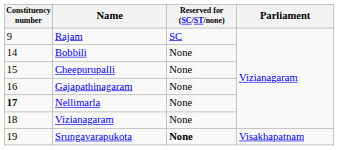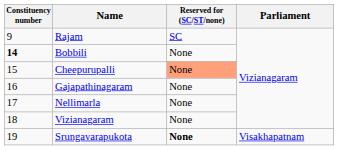(12, 53) normal -> (12, 53) bold
(181, 69) no background -> (181, 69) lightsalmon background
(12, 103) bold -> (12, 103) normal
